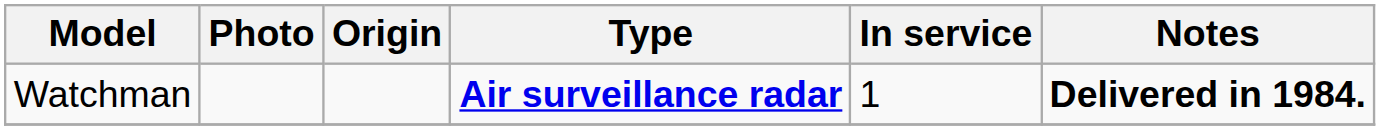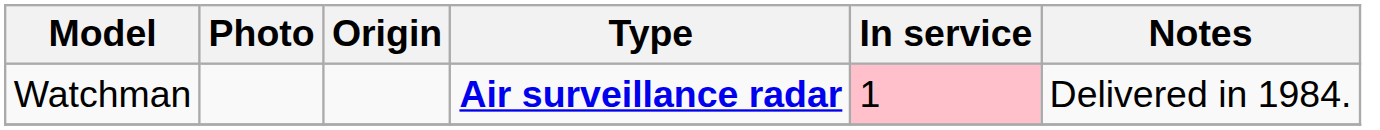(870, 93) no background -> (870, 93) pink background
(1208, 93) bold -> (1201, 93) normal
